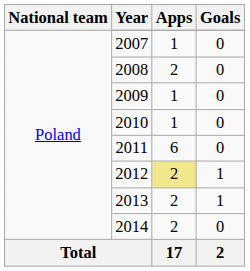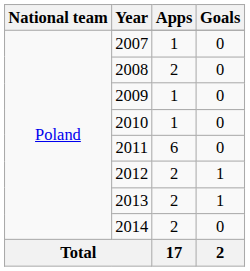(174, 174) khaki background -> (174, 174) no background
